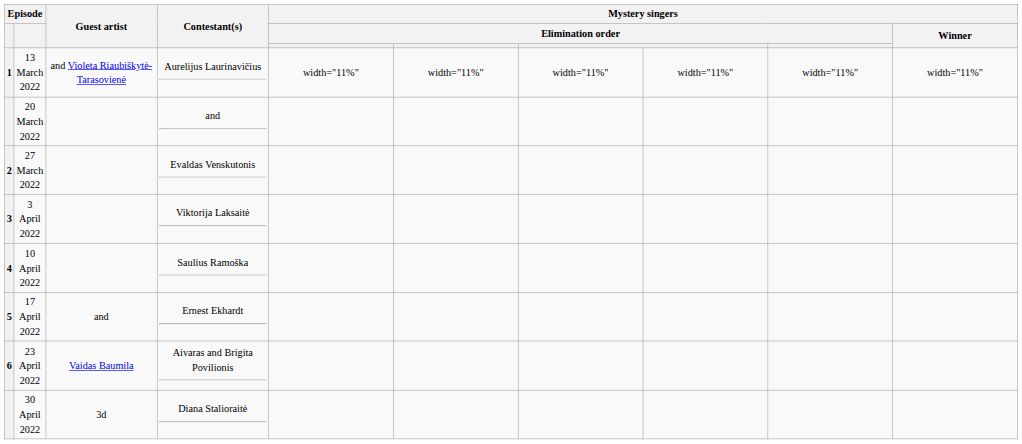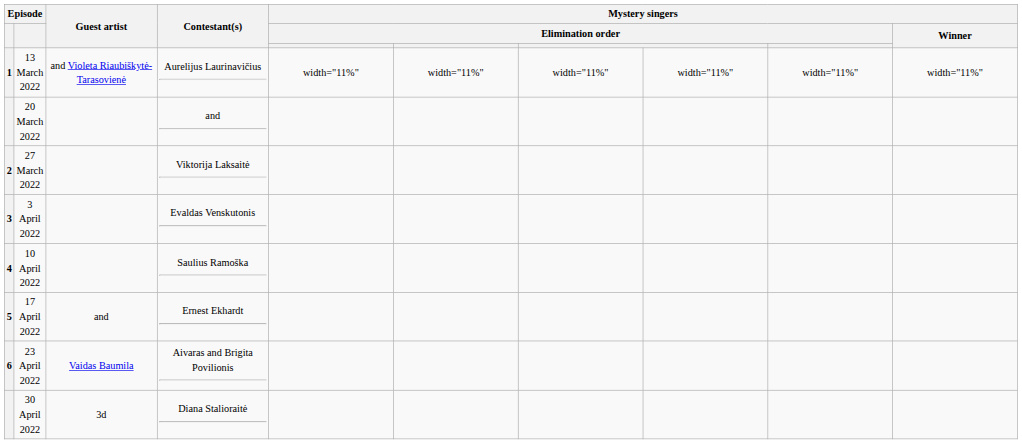(213, 169) Evaldas Venskutonis -> (213, 169) Viktorija Laksaitė
(213, 217) Viktorija Laksaitė -> (213, 217) Evaldas Venskutonis
